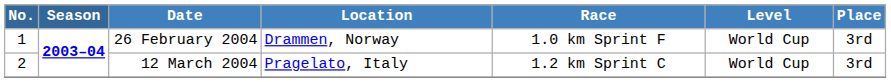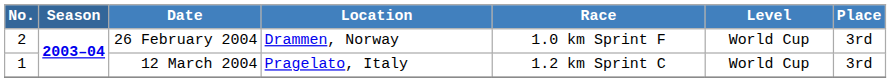(22, 41) 1 -> (22, 41) 2
(22, 65) 2 -> (22, 65) 1
